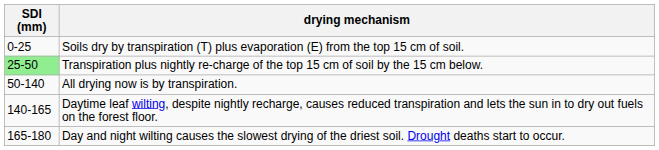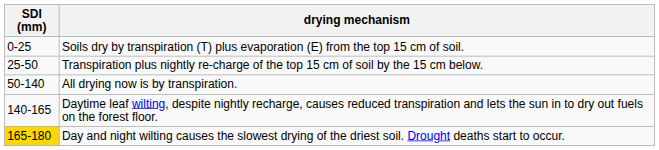(22, 65) lightgreen background -> (22, 65) no background
(29, 136) no background -> (29, 136) gold background
